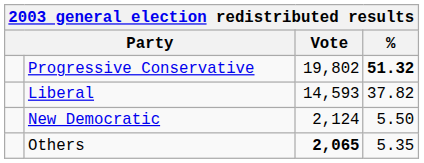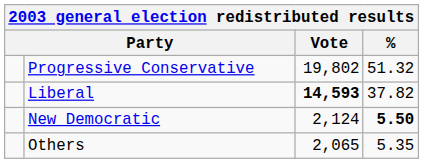(391, 69) bold -> (391, 69) normal
(331, 94) normal -> (331, 94) bold
(395, 120) normal -> (395, 120) bold
(336, 146) bold -> (336, 146) normal
